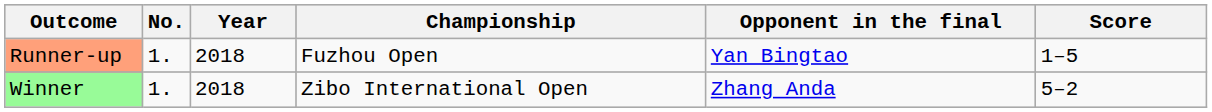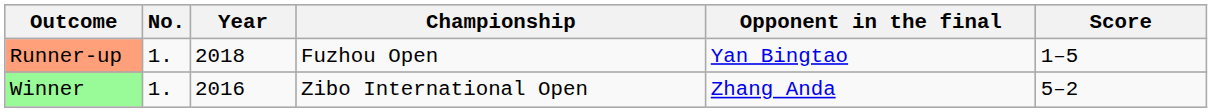(220, 90) 2018 -> (220, 90) 2016
